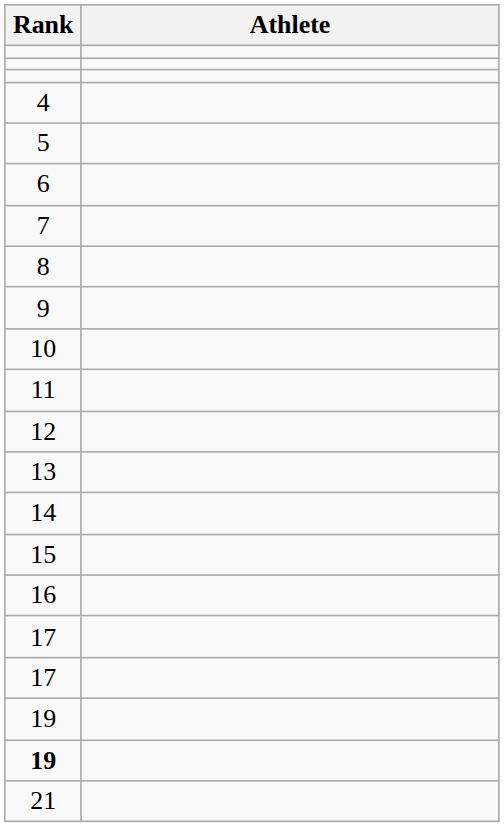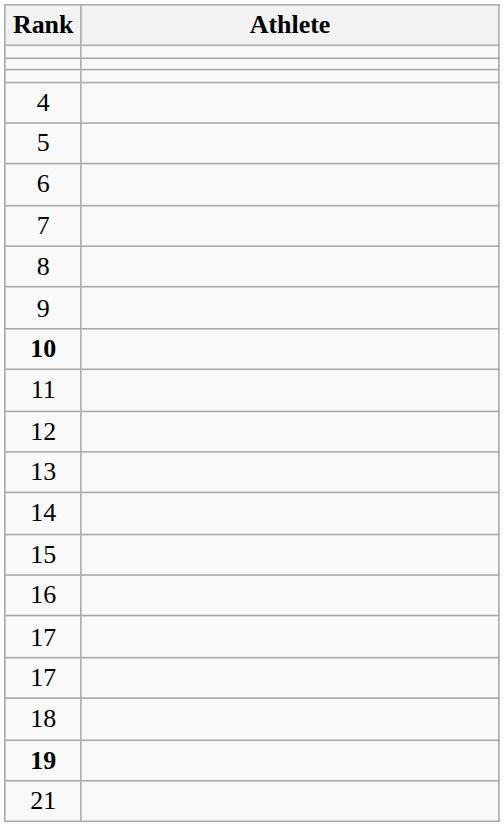(43, 348) normal -> (43, 348) bold
(43, 718) 19 -> (43, 718) 18
